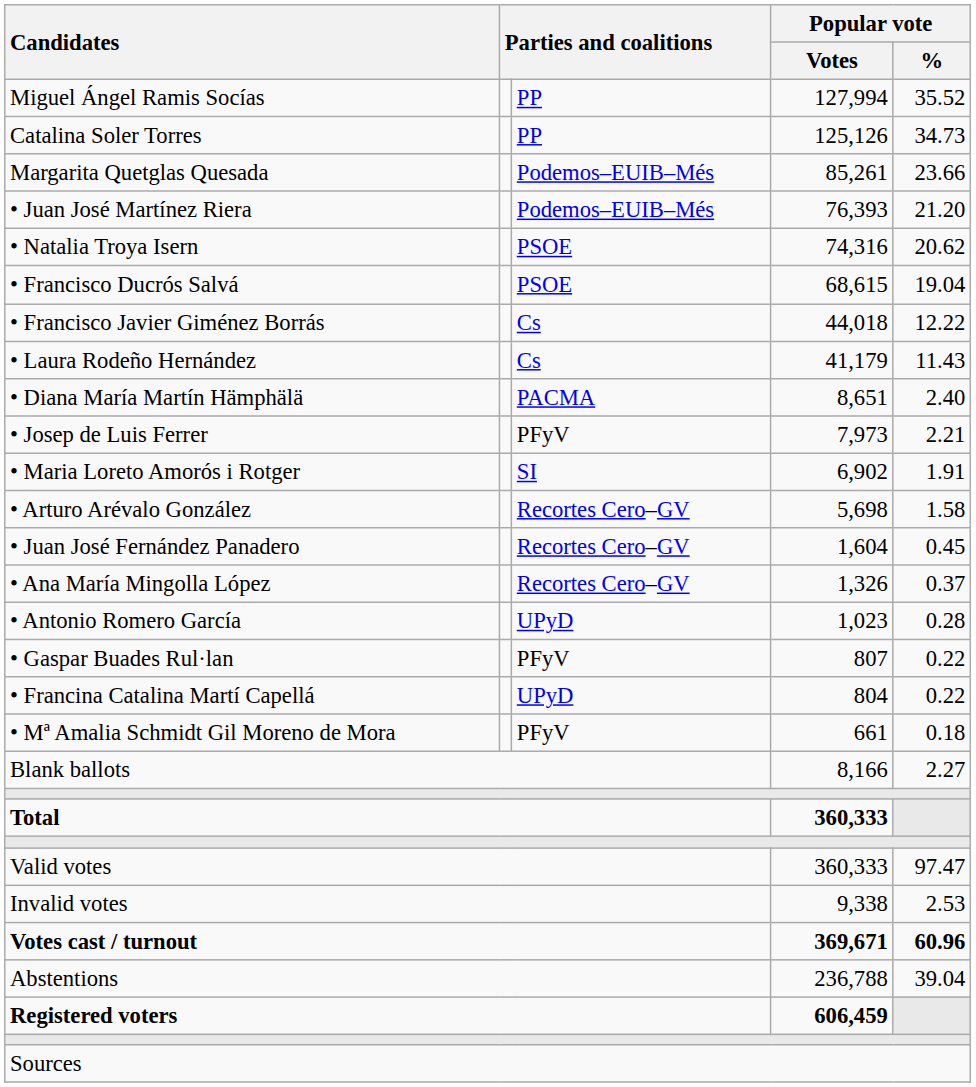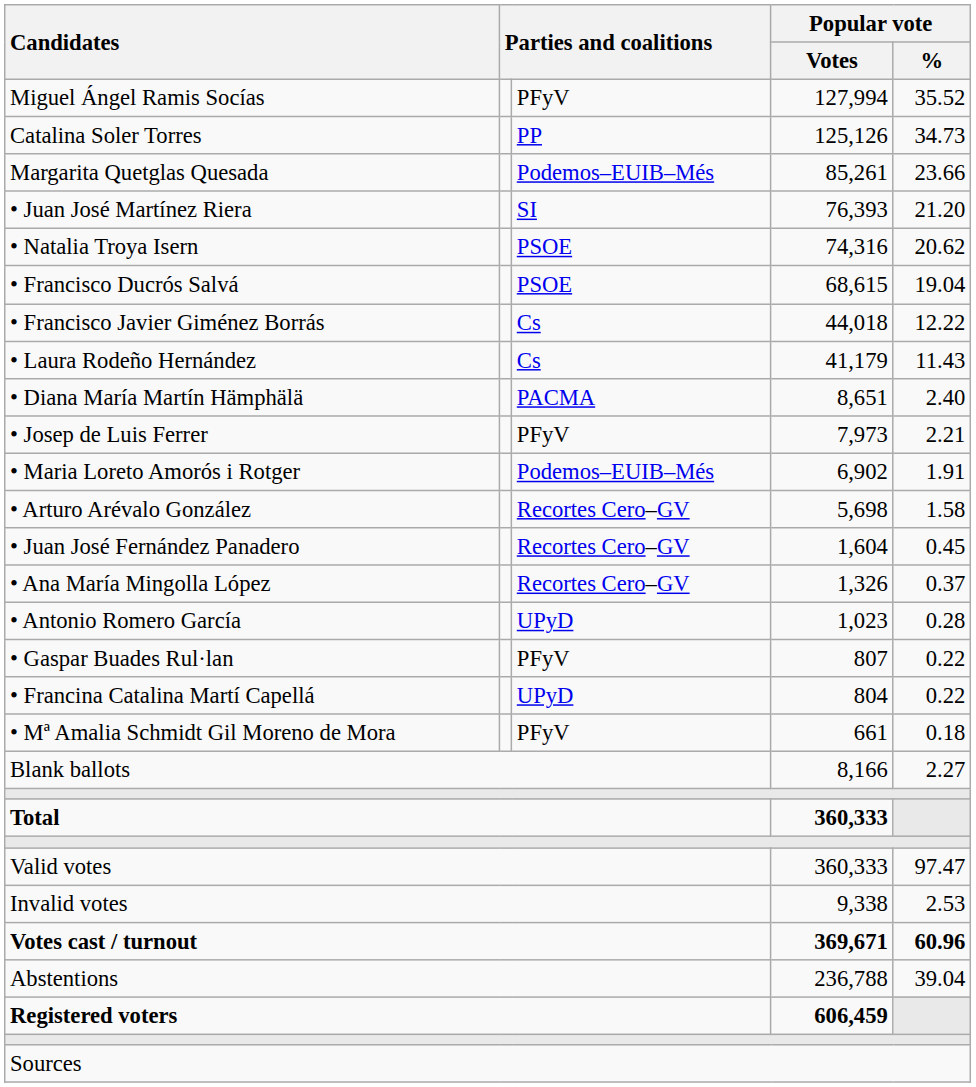(529, 98) PP -> (543, 98) PFyV
(615, 210) Podemos–EUIB–Més -> (527, 210) SI
(527, 471) SI -> (615, 471) Podemos–EUIB–Més
